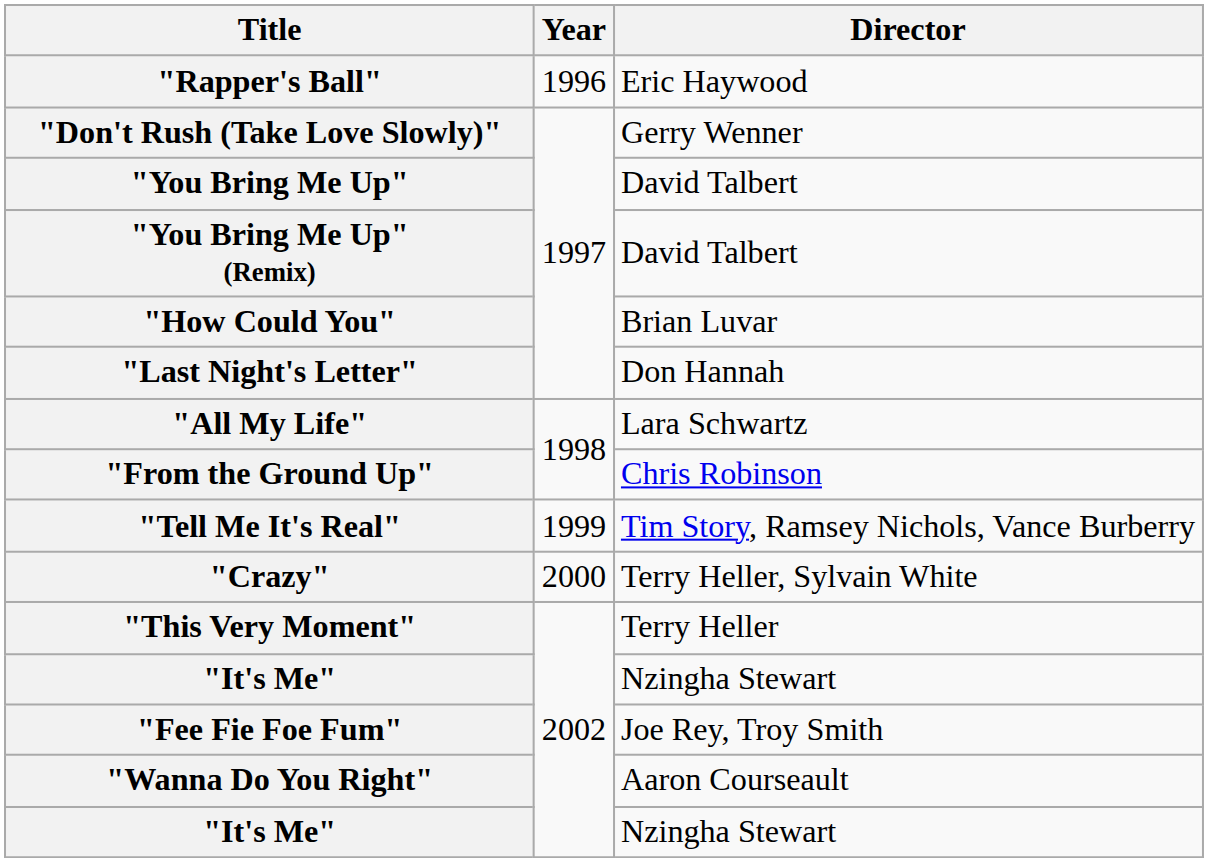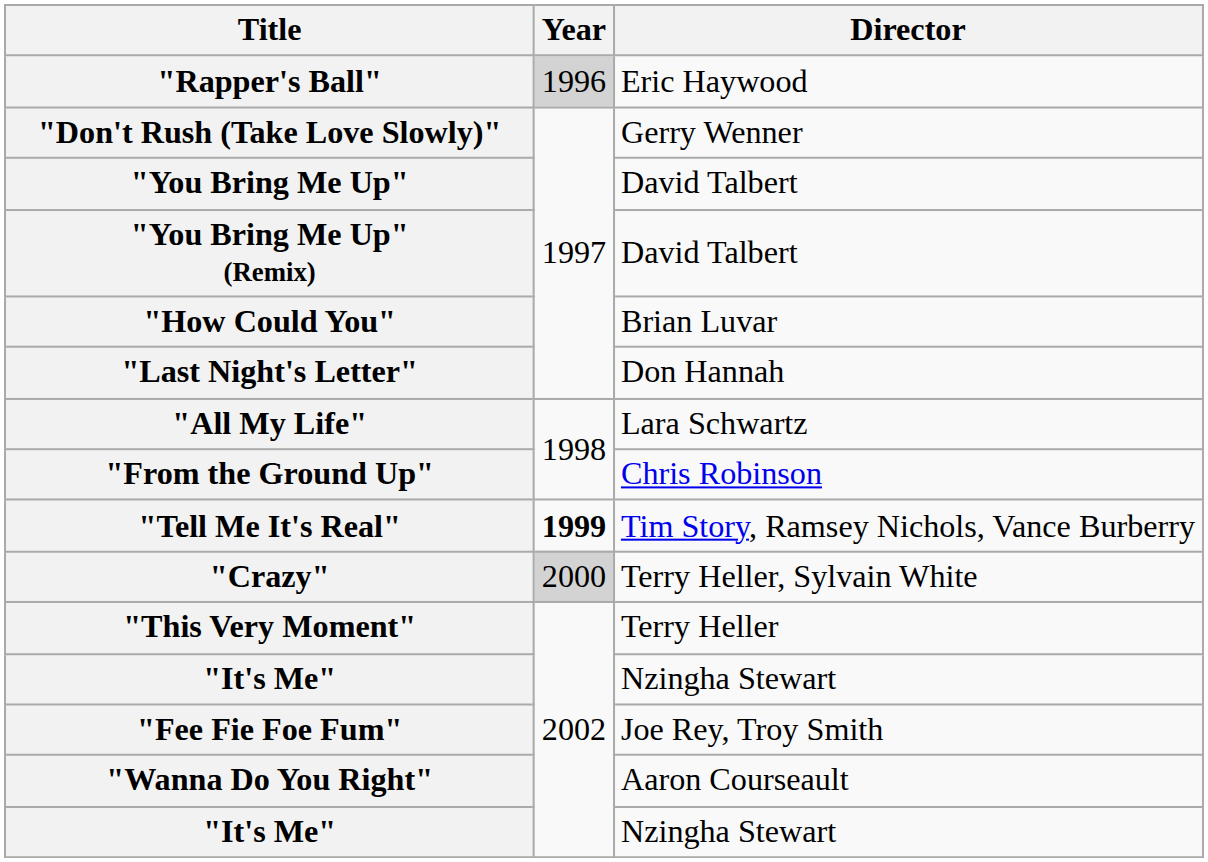(574, 81) no background -> (574, 81) lightgrey background
(574, 525) normal -> (574, 525) bold
(574, 576) no background -> (574, 576) lightgrey background
